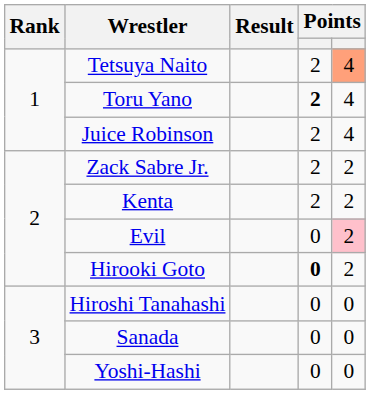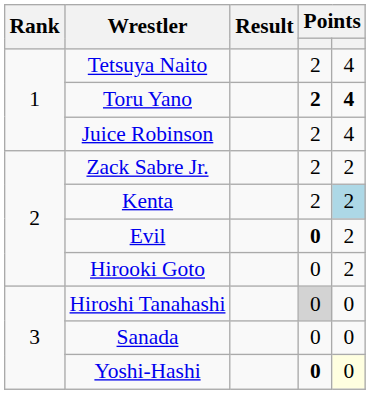(349, 65) lightsalmon background -> (349, 65) no background
(349, 99) normal -> (349, 99) bold
(349, 201) no background -> (349, 201) lightblue background
(315, 235) normal -> (315, 235) bold
(349, 235) pink background -> (349, 235) no background
(315, 269) bold -> (315, 269) normal
(315, 303) no background -> (315, 303) lightgrey background
(315, 371) normal -> (315, 371) bold
(349, 371) no background -> (349, 371) lightyellow background
